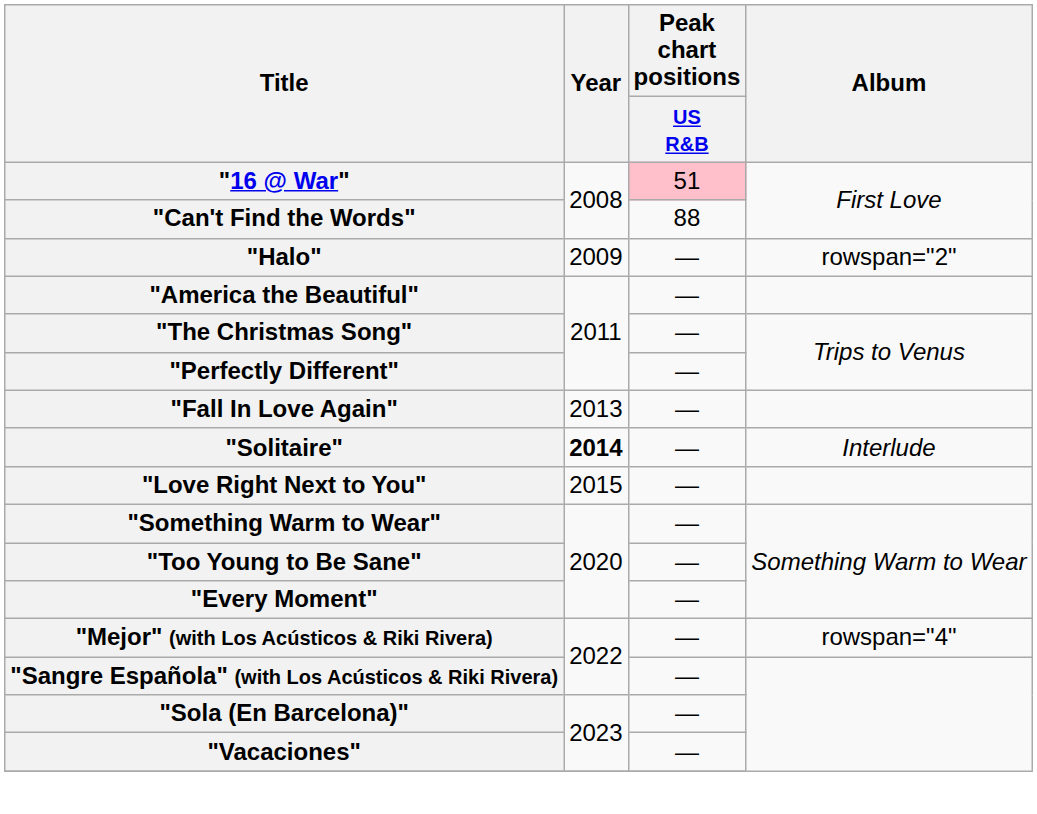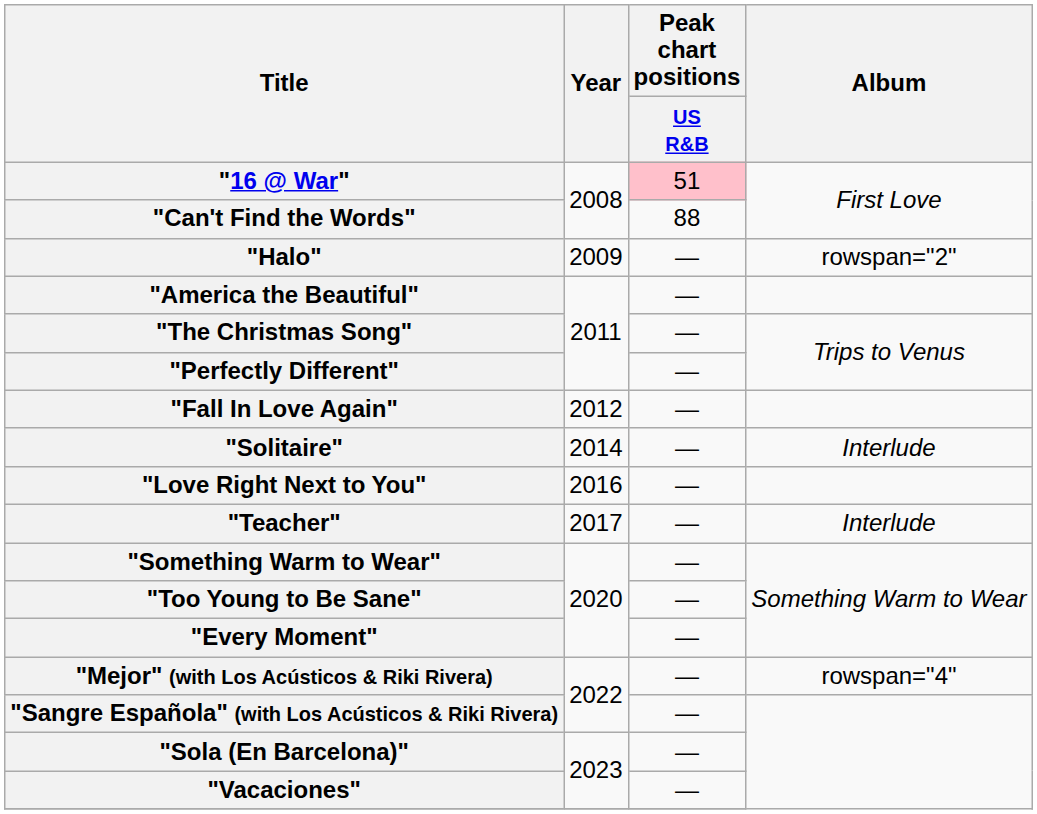(596, 409) 2013 -> (596, 409) 2012
(596, 447) bold -> (596, 447) normal
(596, 485) 2015 -> (596, 485) 2016
+ row: (284, 523)
